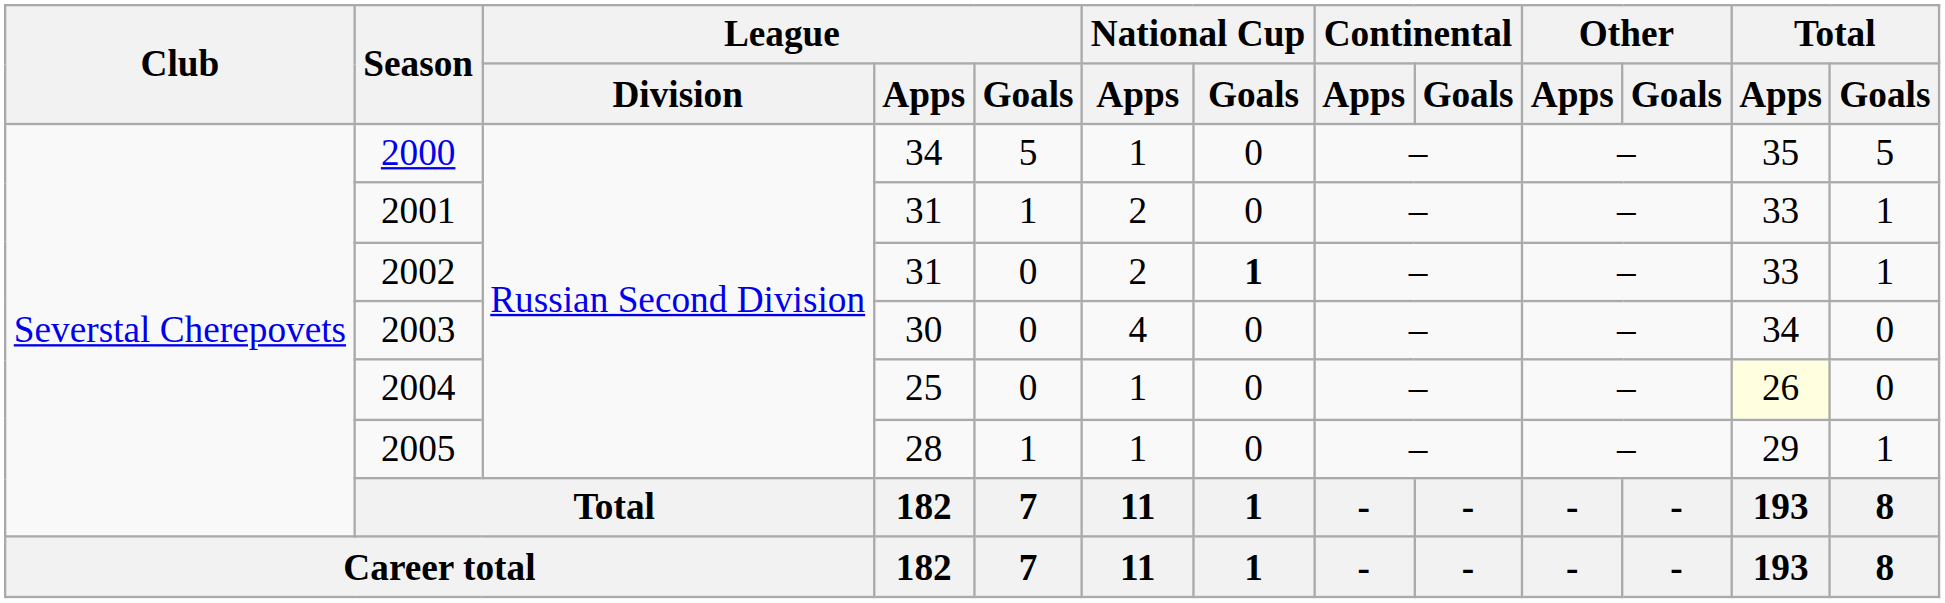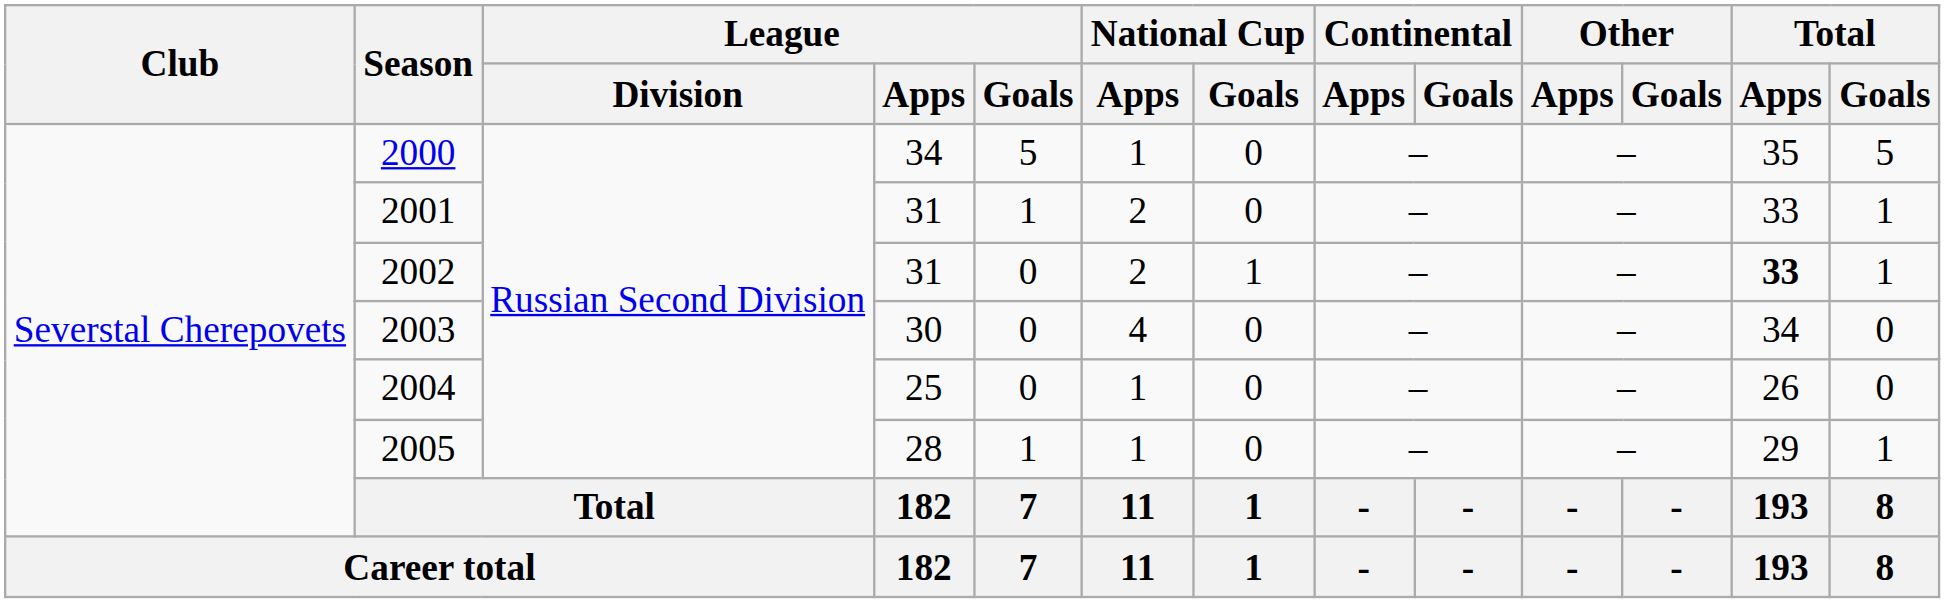(1254, 270) bold -> (1254, 270) normal
(1781, 270) normal -> (1781, 270) bold
(1781, 388) lightyellow background -> (1781, 388) no background
